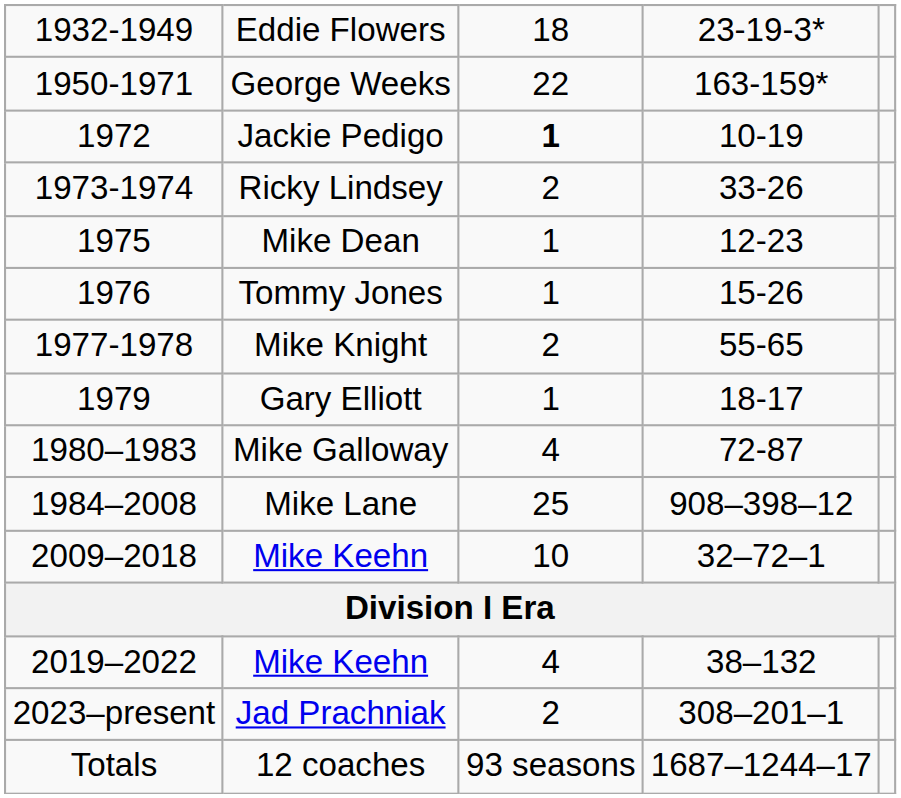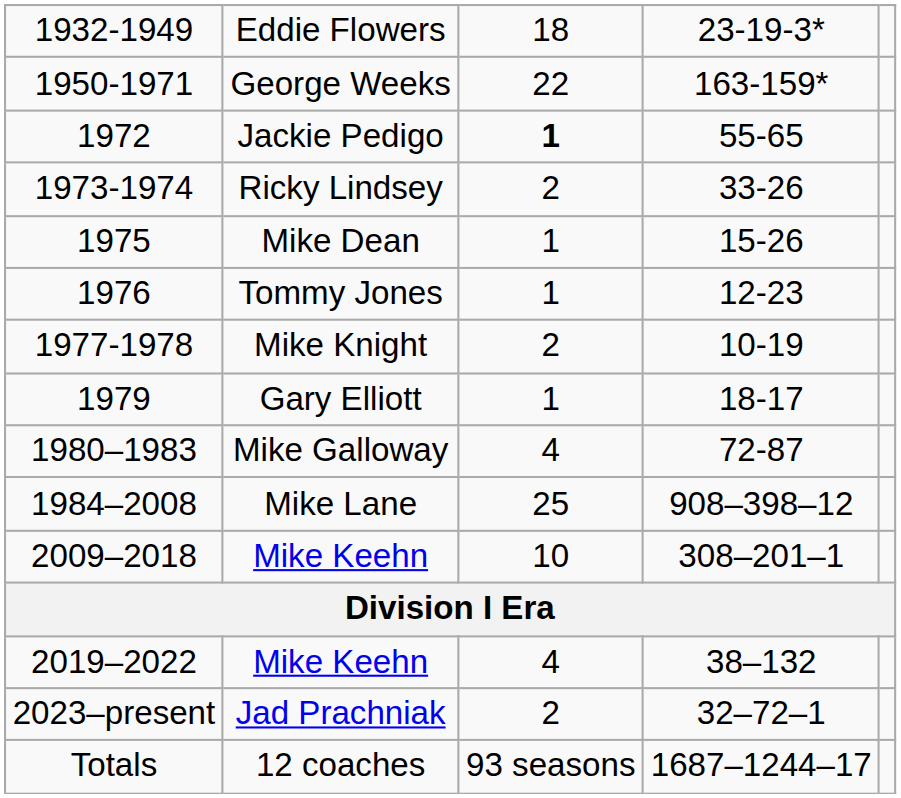(761, 135) 10-19 -> (761, 135) 55-65
(761, 240) 12-23 -> (761, 240) 15-26
(761, 293) 15-26 -> (761, 293) 12-23
(761, 345) 55-65 -> (761, 345) 10-19
(761, 556) 32–72–1 -> (761, 556) 308–201–1
(761, 713) 308–201–1 -> (761, 713) 32–72–1
